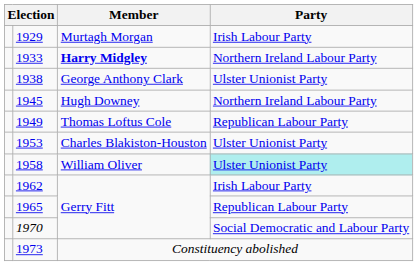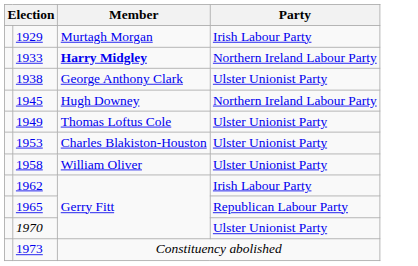(280, 121) Republican Labour Party -> (270, 121) Ulster Unionist Party
(270, 164) paleturquoise background -> (270, 164) no background
(311, 228) Social Democratic and Labour Party -> (270, 228) Ulster Unionist Party
